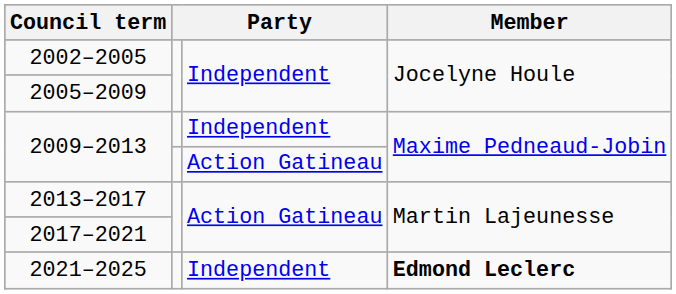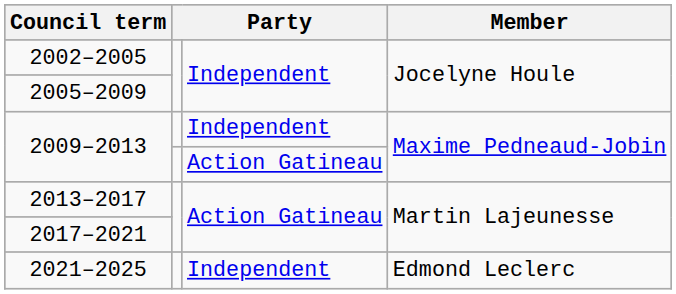(484, 270) bold -> (484, 270) normal
